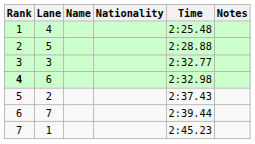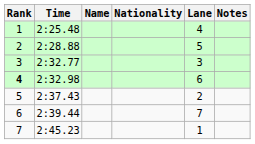columns swapped: (49, 13) <-> (190, 13)
